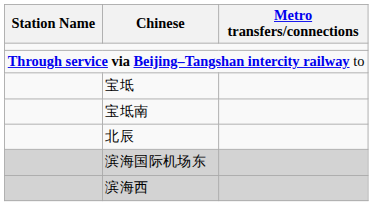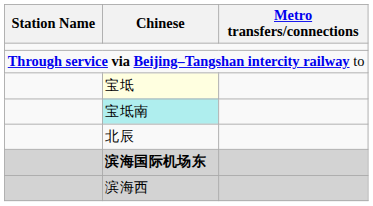(120, 85) no background -> (120, 85) lightyellow background
(127, 110) no background -> (127, 110) paleturquoise background
(156, 161) normal -> (156, 161) bold
